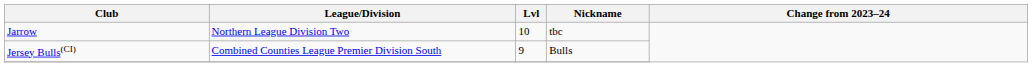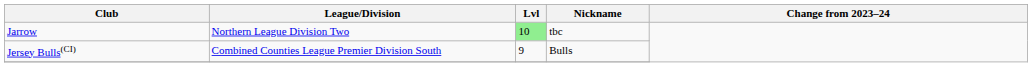(524, 31) no background -> (524, 31) lightgreen background
